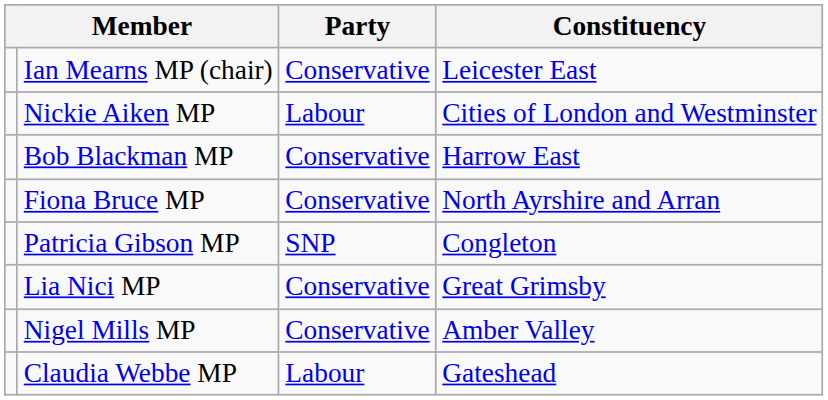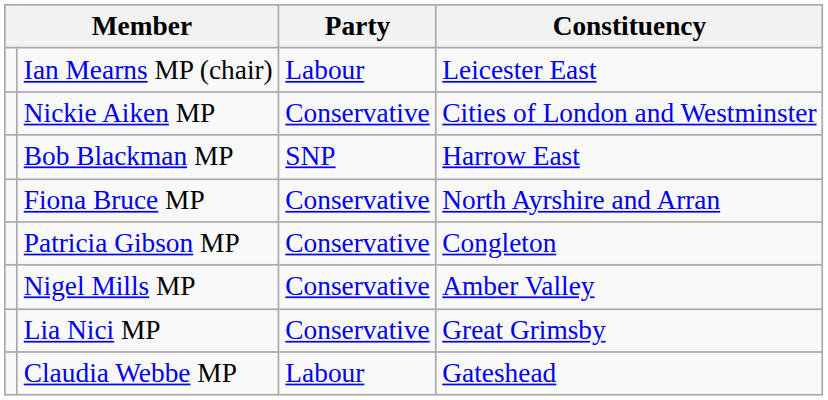(358, 69) Conservative -> (325, 69) Labour
(325, 112) Labour -> (358, 112) Conservative
(358, 156) Conservative -> (310, 156) SNP
(310, 243) SNP -> (358, 243) Conservative
rows swapped: (110, 329) <-> (92, 286)
